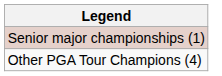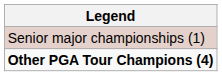(105, 60) normal -> (111, 60) bold
